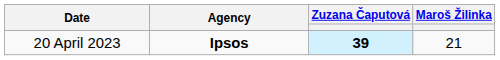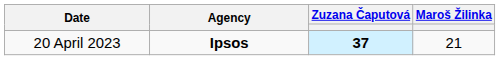(361, 42) 39 -> (361, 42) 37
